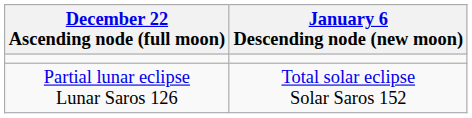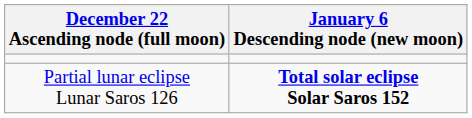(348, 87) normal -> (348, 87) bold
